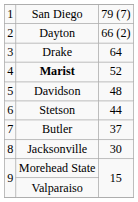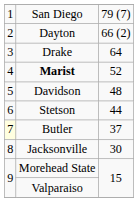(10, 129) no background -> (10, 129) lightyellow background
